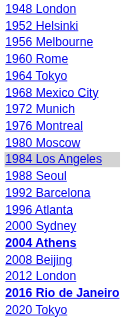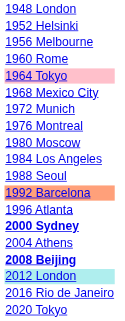(36, 76) no background -> (36, 76) pink background
(54, 159) lightgrey background -> (54, 159) no background
(48, 193) no background -> (48, 193) lightsalmon background
(41, 226) normal -> (42, 226) bold
(41, 243) bold -> (39, 243) normal
(39, 260) normal -> (41, 260) bold
(41, 276) no background -> (41, 276) paleturquoise background
(62, 293) bold -> (60, 293) normal
